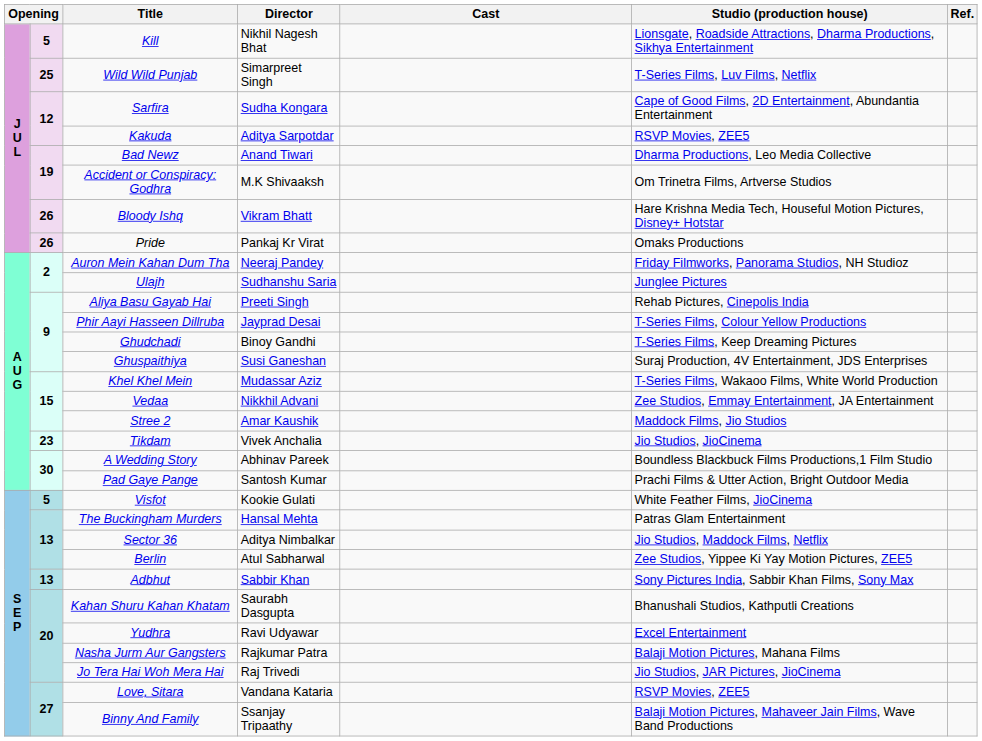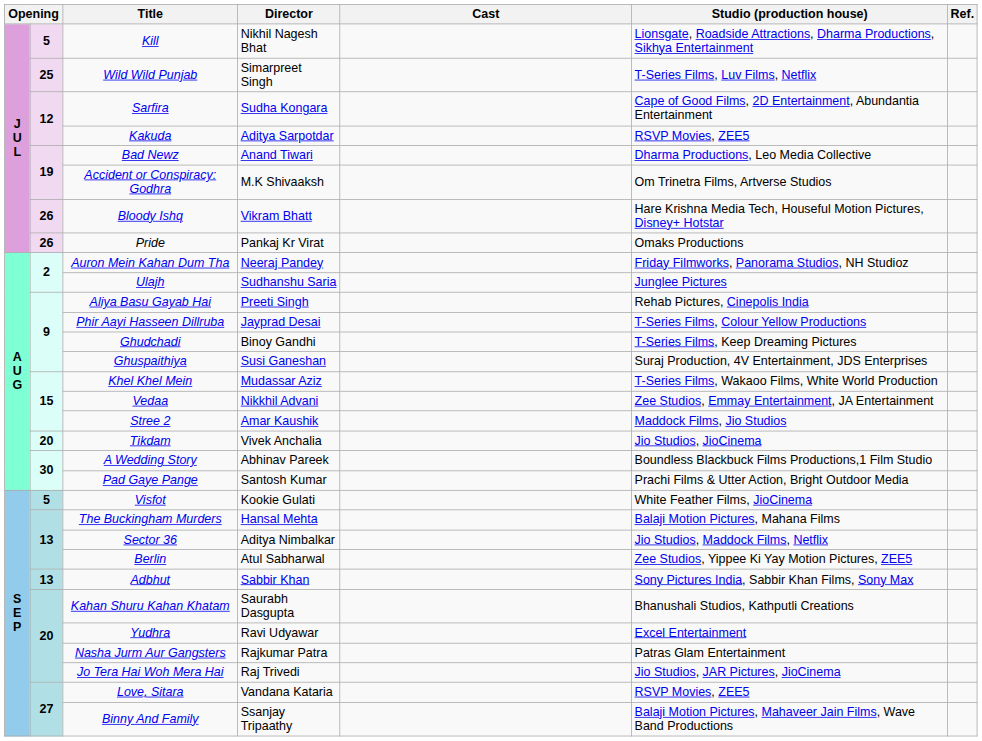(46, 440) 23 -> (46, 440) 20
(710, 520) Patras Glam Entertainment -> (737, 520) Balaji Motion Pictures, Mahana Films
(737, 652) Balaji Motion Pictures, Mahana Films -> (710, 652) Patras Glam Entertainment
